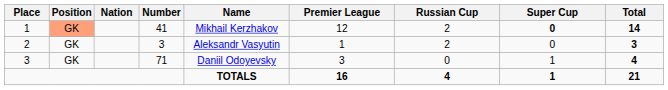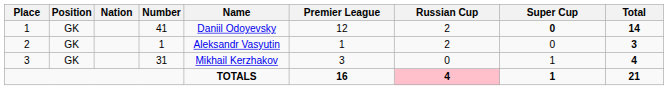(72, 29) lightsalmon background -> (72, 29) no background
(237, 29) Mikhail Kerzhakov -> (237, 29) Daniil Odoyevsky
(162, 45) 3 -> (162, 45) 1
(162, 61) 71 -> (162, 61) 31
(237, 61) Daniil Odoyevsky -> (237, 61) Mikhail Kerzhakov
(447, 77) no background -> (447, 77) pink background
